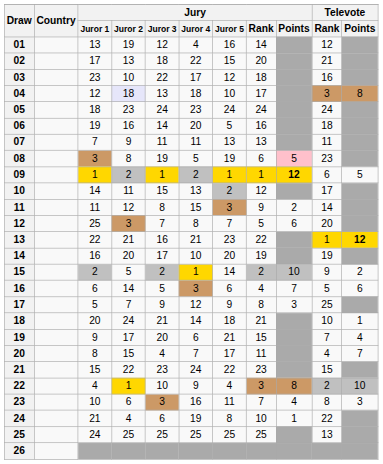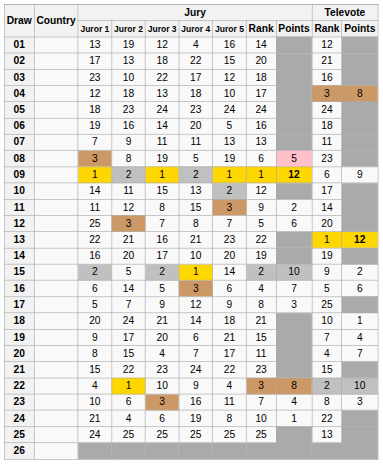(129, 93) lavender background -> (129, 93) no background
(360, 175) 5 -> (360, 175) 9
